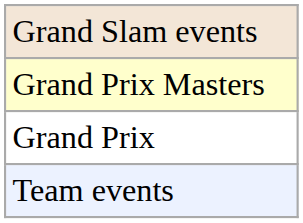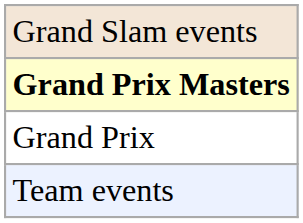(139, 84) normal -> (151, 84) bold
